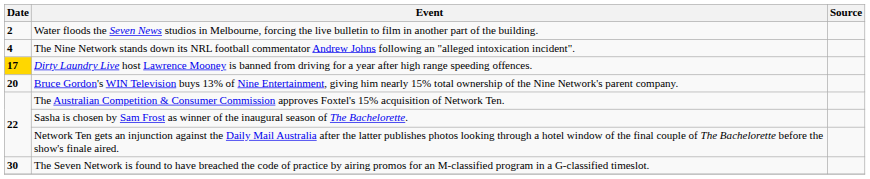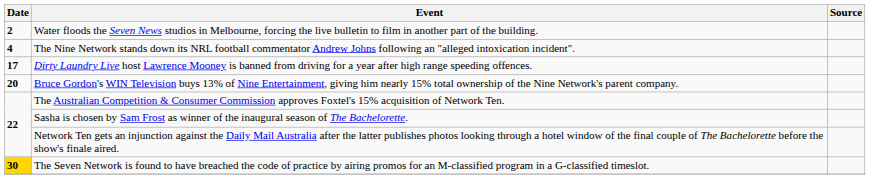(12, 65) gold background -> (12, 65) no background
(12, 165) no background -> (12, 165) gold background
